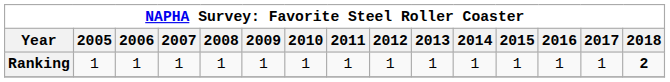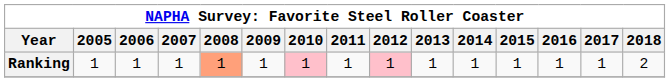(221, 64) no background -> (221, 64) lightsalmon background
(306, 64) no background -> (306, 64) pink background
(390, 64) no background -> (390, 64) pink background
(644, 64) bold -> (644, 64) normal
